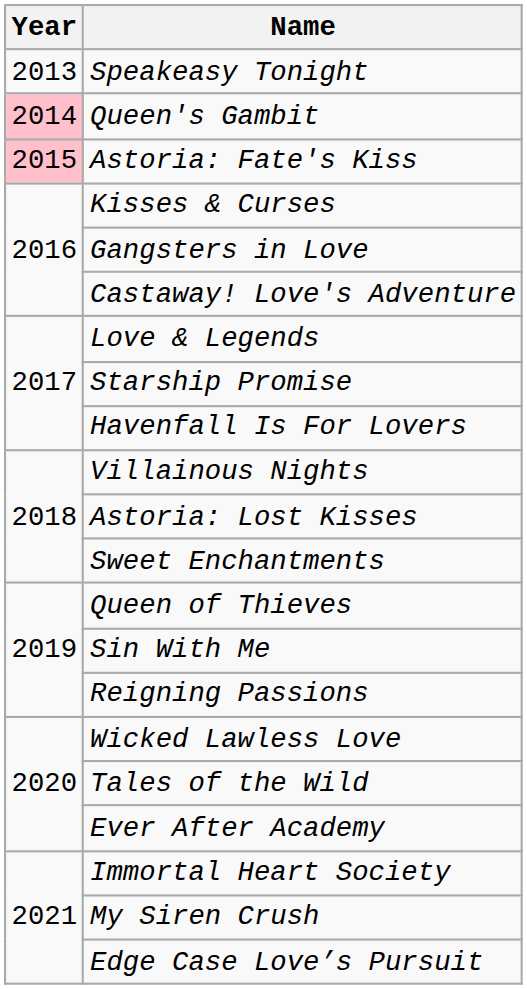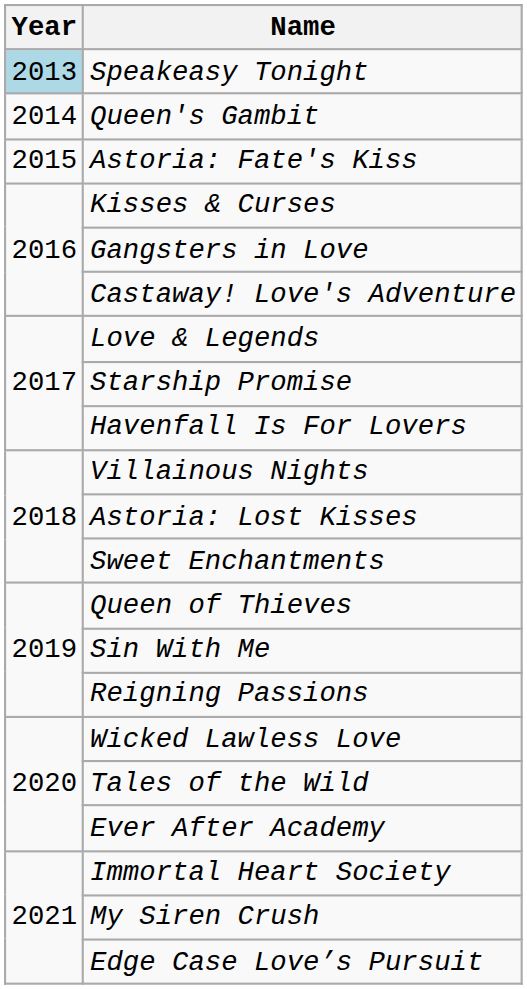(44, 72) no background -> (44, 72) lightblue background
(44, 116) pink background -> (44, 116) no background
(44, 161) pink background -> (44, 161) no background
